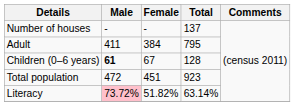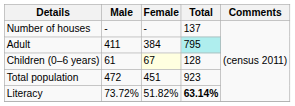(192, 45) no background -> (192, 45) paleturquoise background
(110, 61) bold -> (110, 61) normal
(149, 61) no background -> (149, 61) lightyellow background
(122, 93) pink background -> (122, 93) no background
(201, 93) normal -> (201, 93) bold
